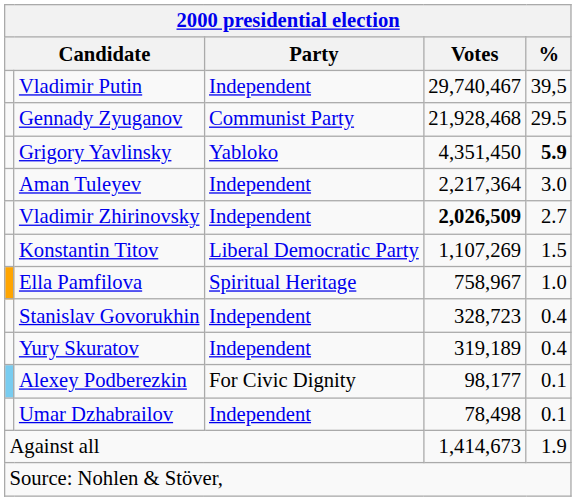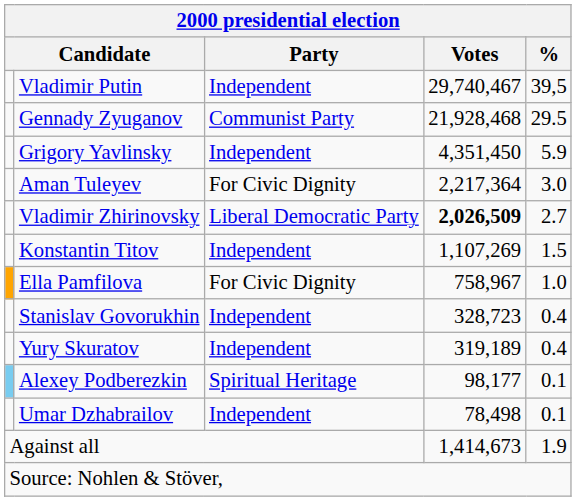(244, 151) Yabloko -> (260, 151) Independent
(554, 151) bold -> (554, 151) normal
(260, 184) Independent -> (282, 184) For Civic Dignity
(260, 217) Independent -> (314, 217) Liberal Democratic Party
(314, 250) Liberal Democratic Party -> (260, 250) Independent
(283, 282) Spiritual Heritage -> (282, 282) For Civic Dignity
(282, 380) For Civic Dignity -> (283, 380) Spiritual Heritage
